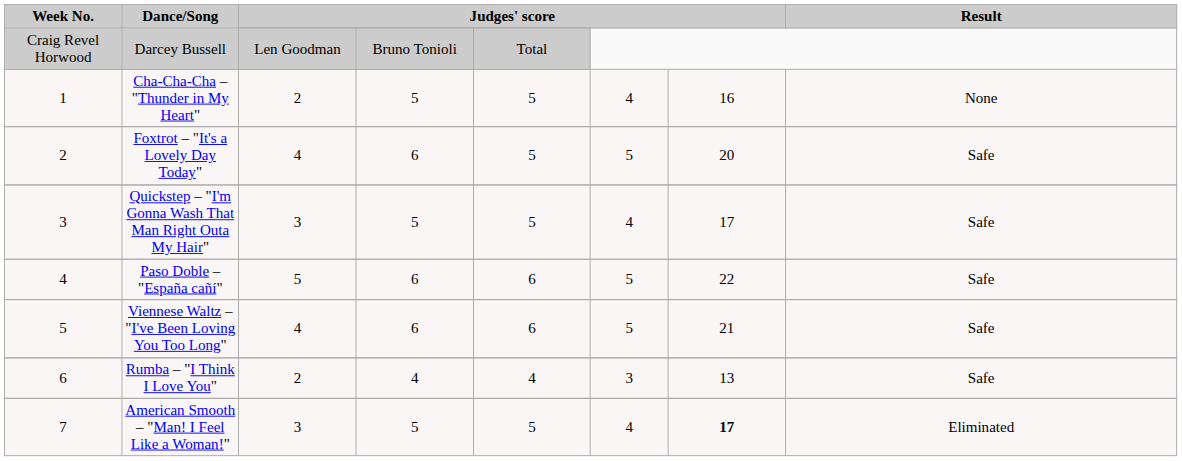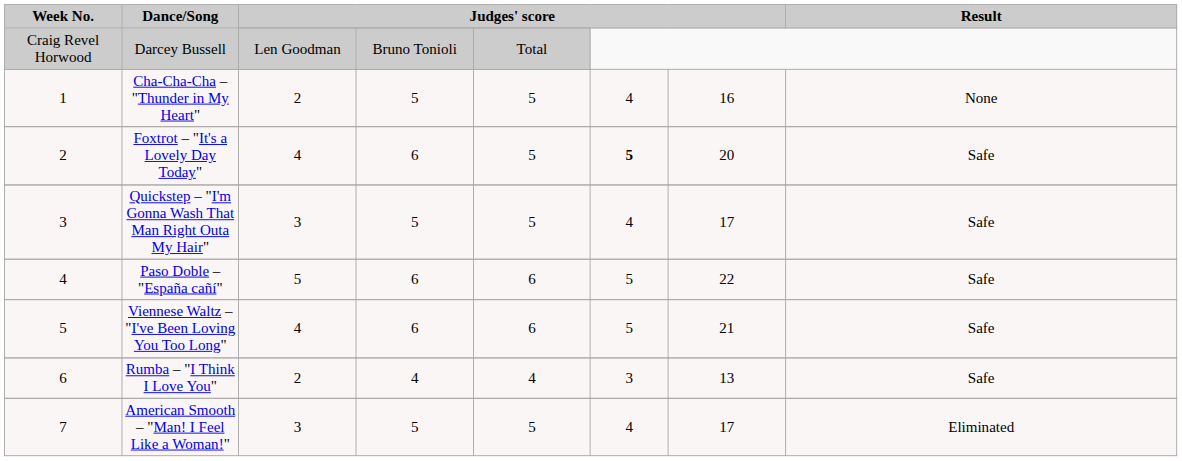(629, 155) normal -> (629, 155) bold
(727, 427) bold -> (727, 427) normal
